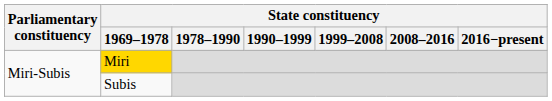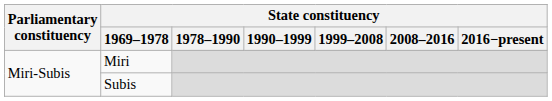(117, 61) gold background -> (117, 61) no background
